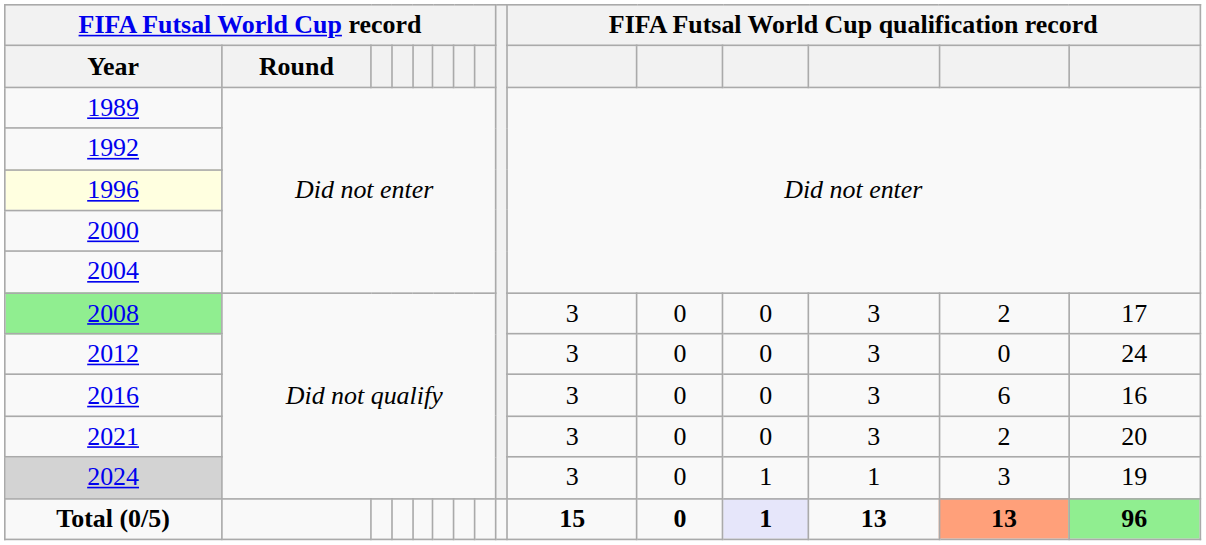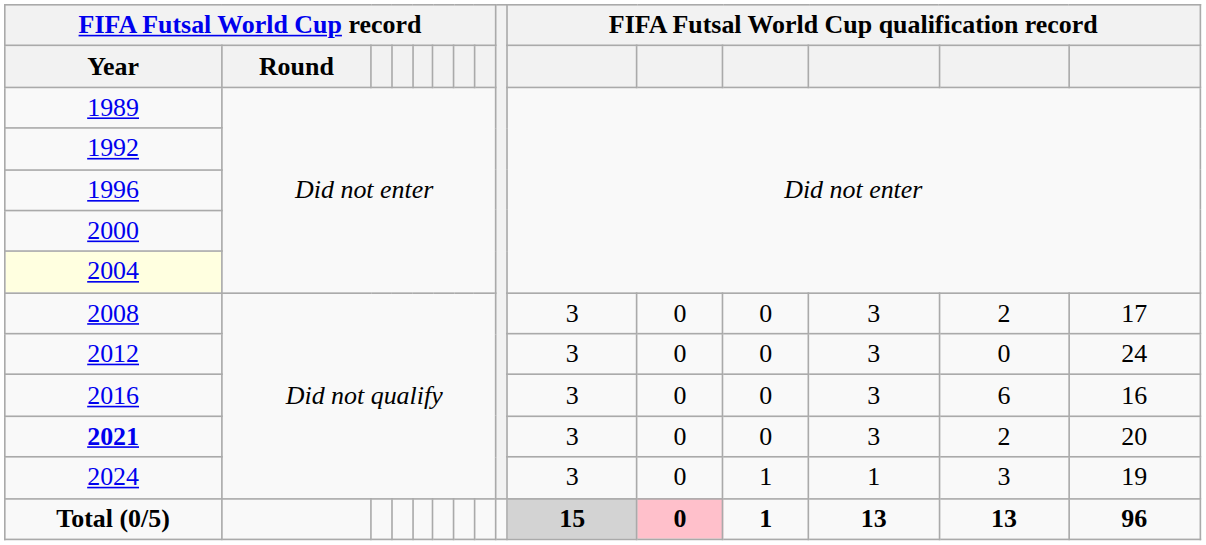(113, 189) lightyellow background -> (113, 189) no background
(113, 271) no background -> (113, 271) lightyellow background
(113, 312) lightgreen background -> (113, 312) no background
(113, 436) normal -> (113, 436) bold
(113, 477) lightgrey background -> (113, 477) no background
(572, 518) no background -> (572, 518) lightgrey background
(680, 518) no background -> (680, 518) pink background
(766, 518) lavender background -> (766, 518) no background
(1004, 518) lightsalmon background -> (1004, 518) no background
(1134, 518) lightgreen background -> (1134, 518) no background
